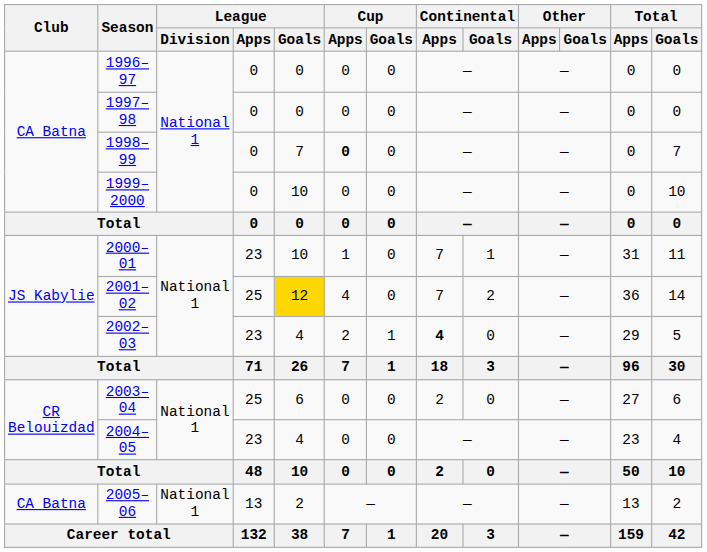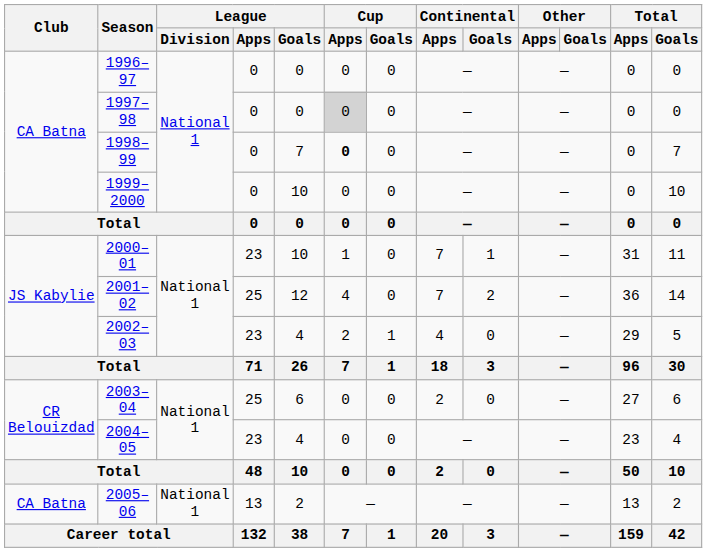(345, 112) no background -> (345, 112) lightgrey background
(300, 296) gold background -> (300, 296) no background
(440, 336) bold -> (440, 336) normal
